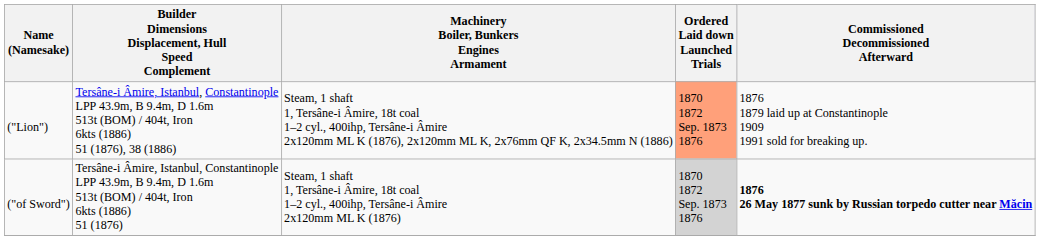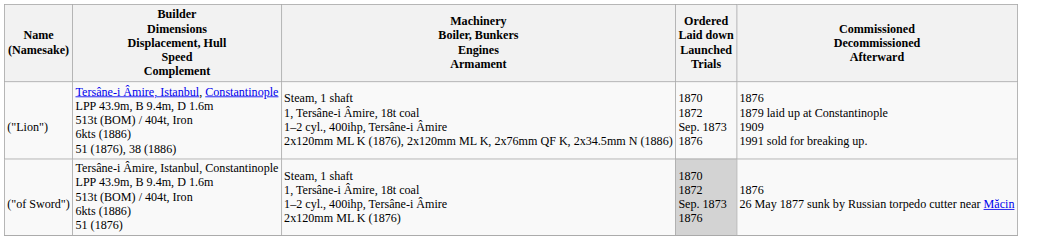(703, 120) lightsalmon background -> (703, 120) no background
(886, 197) bold -> (877, 197) normal
